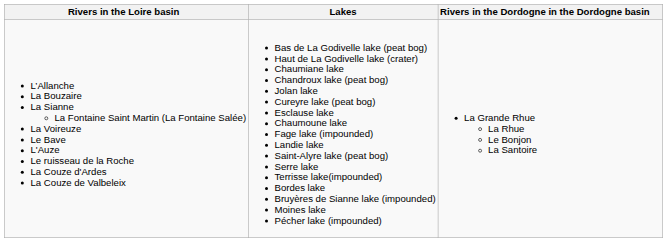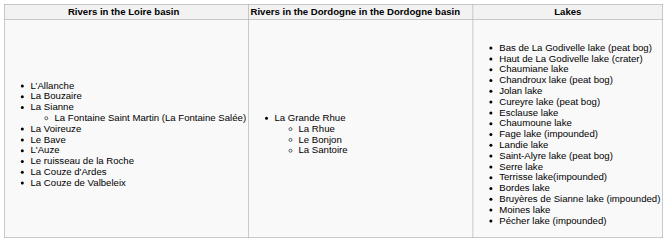columns swapped: (550, 12) <-> (343, 12)
